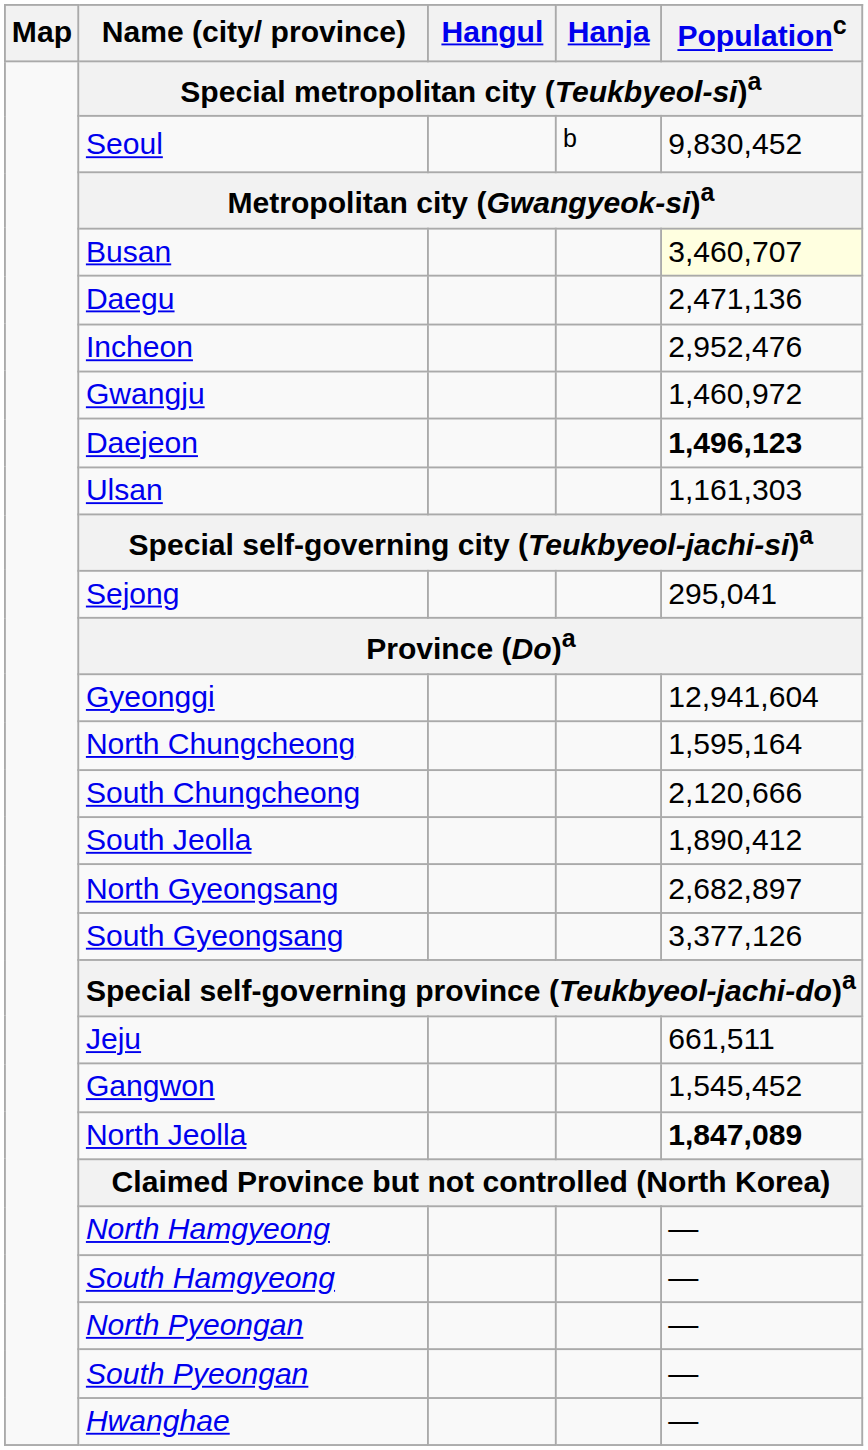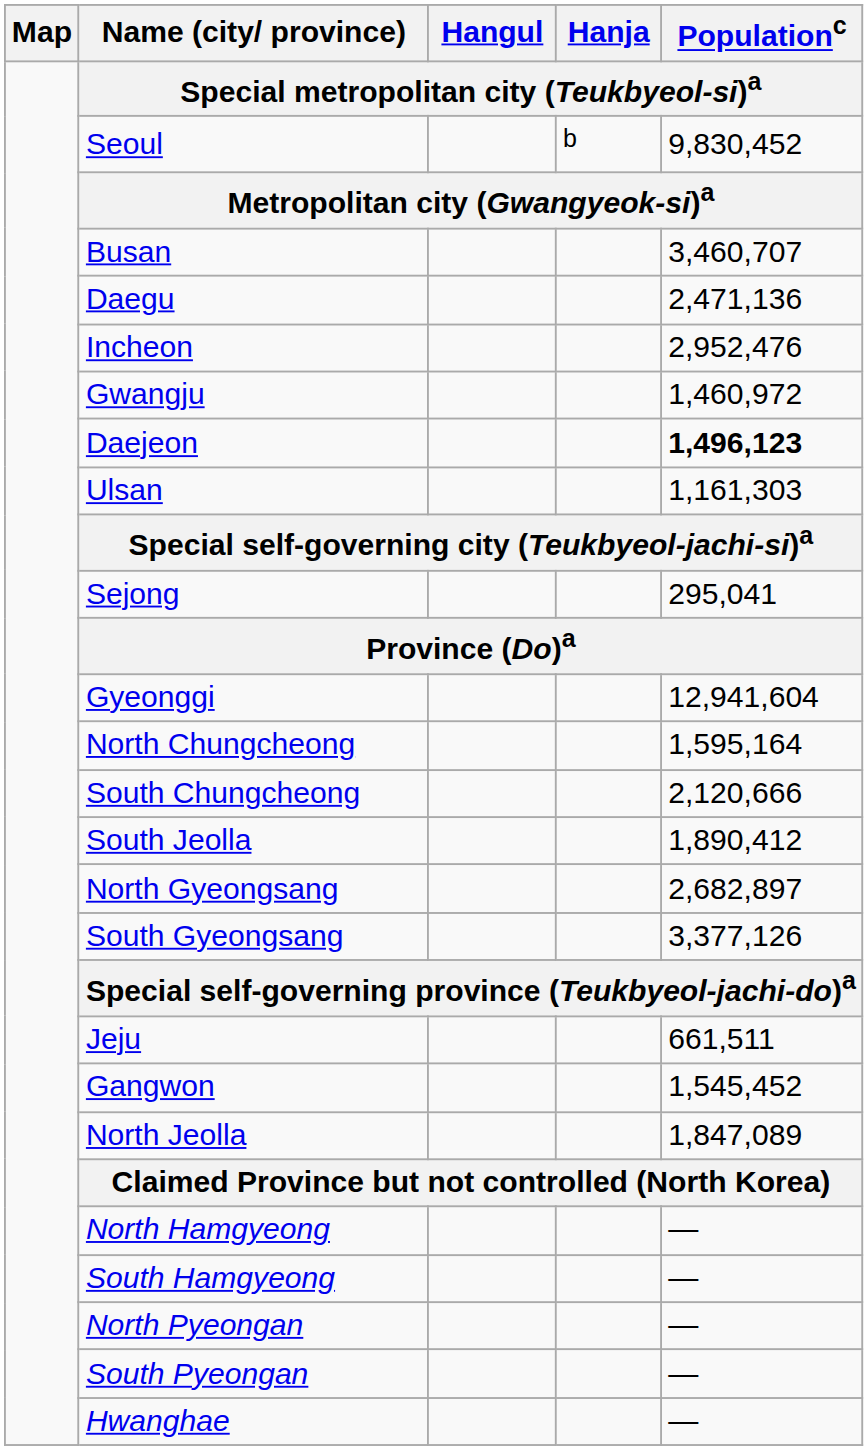(735, 251) lightyellow background -> (735, 251) no background
(735, 1134) bold -> (735, 1134) normal
